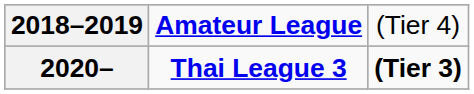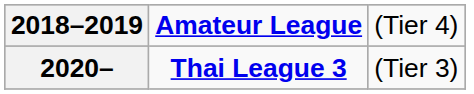(418, 67) bold -> (416, 67) normal
